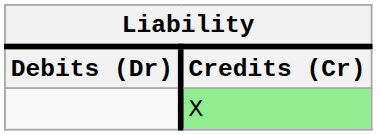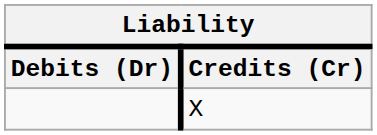(196, 109) lightgreen background -> (196, 109) no background
